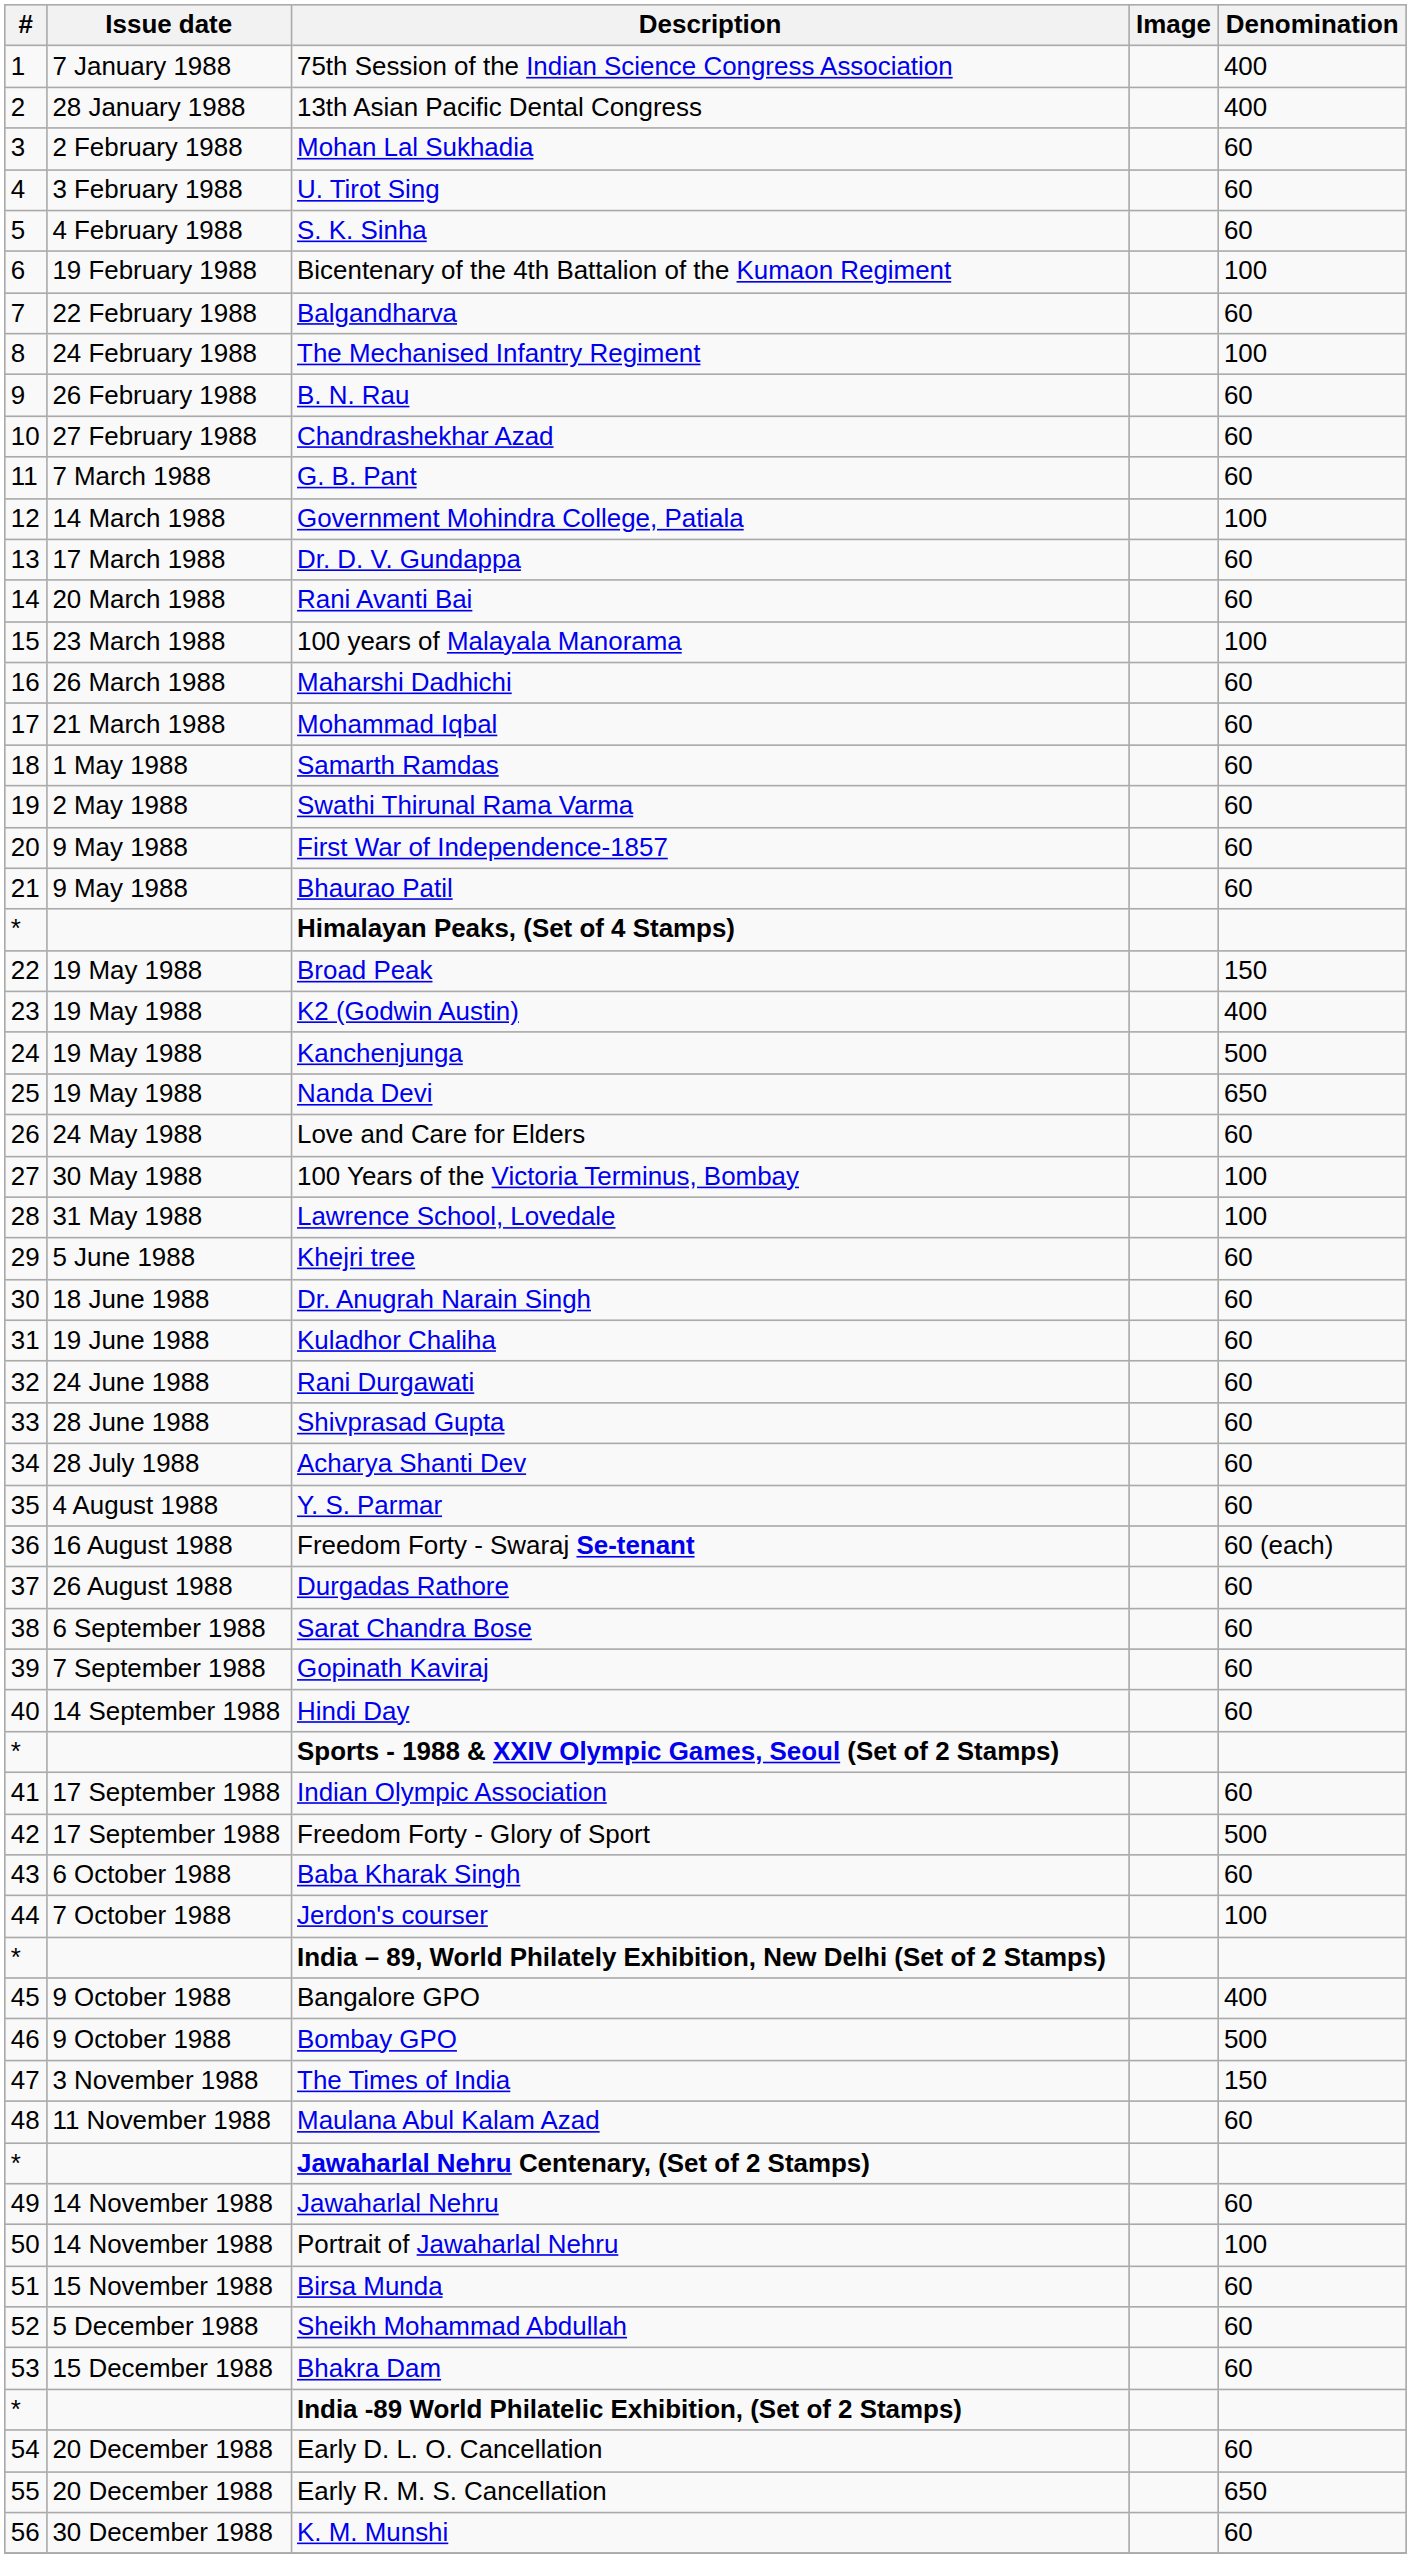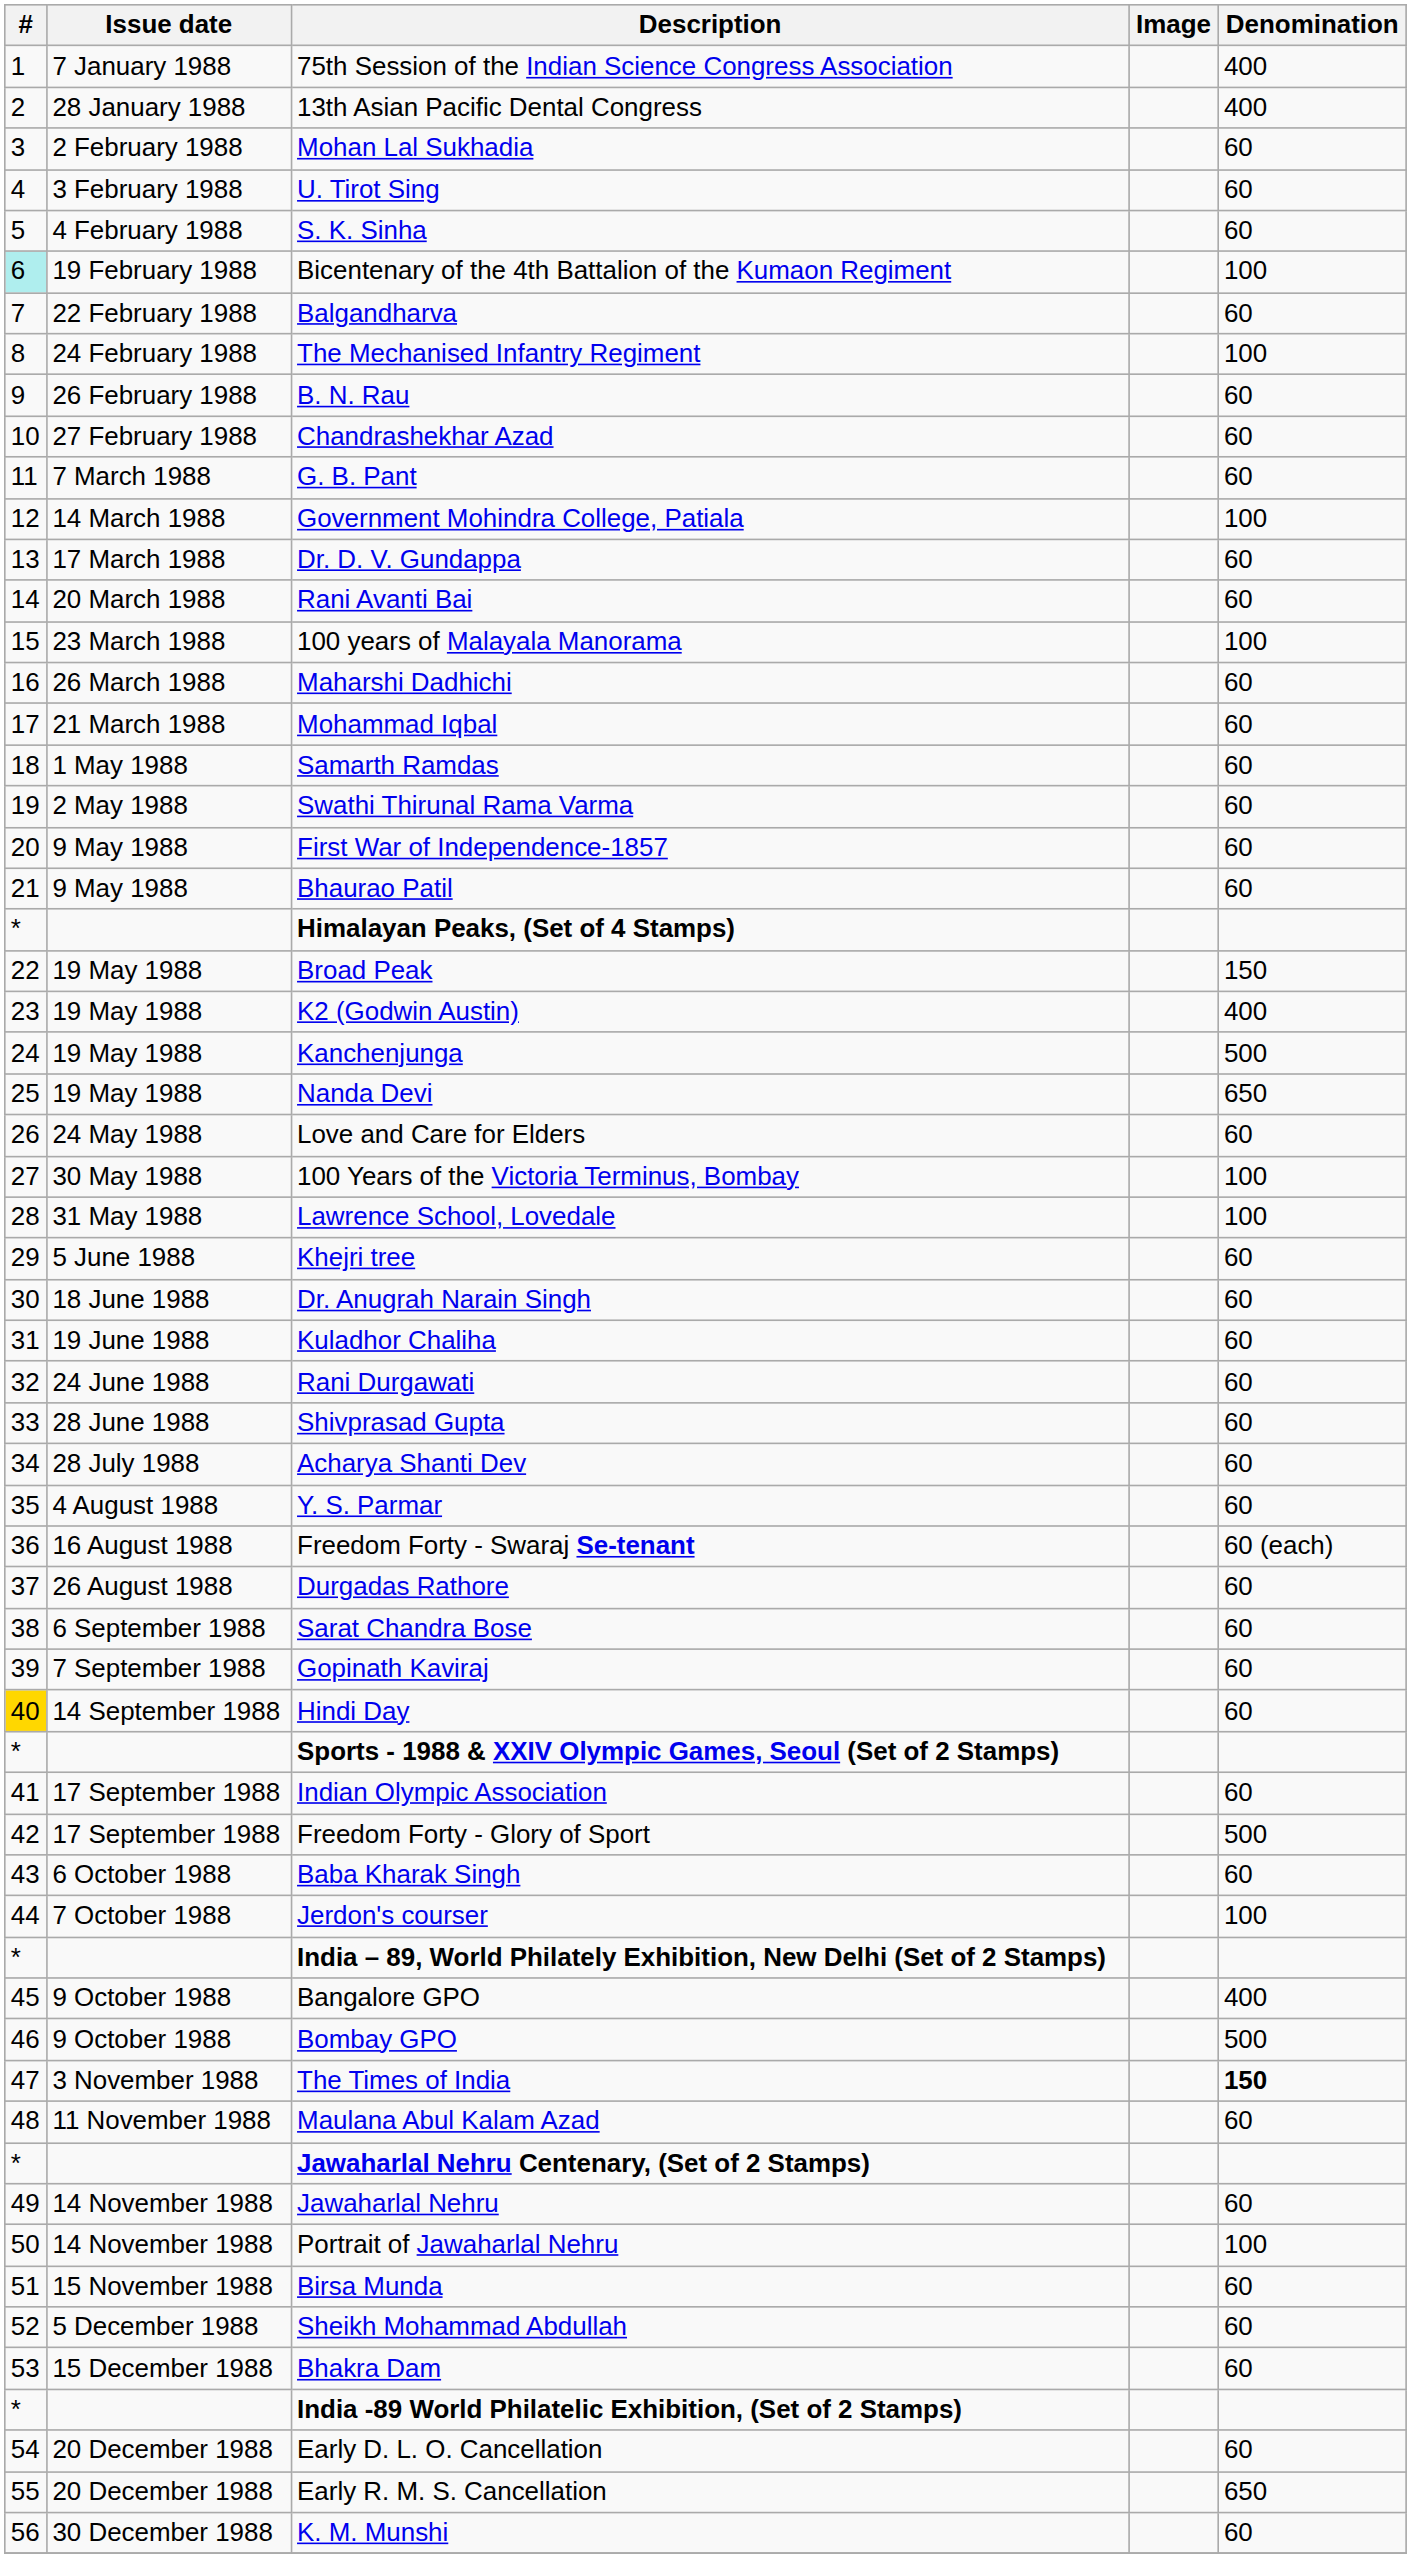(18, 271) no background -> (18, 271) paleturquoise background
(25, 1710) no background -> (25, 1710) gold background
(1246, 2080) normal -> (1246, 2080) bold
